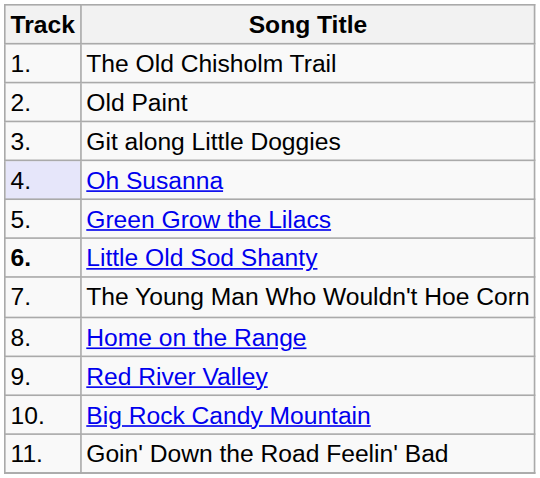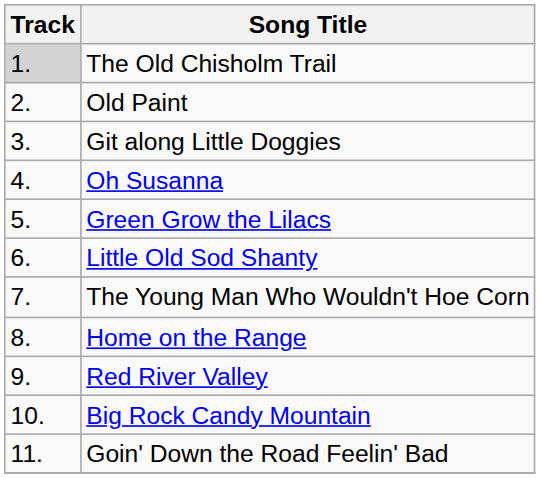(21, 63) no background -> (21, 63) lightgrey background
(21, 180) lavender background -> (21, 180) no background
(21, 258) bold -> (21, 258) normal
